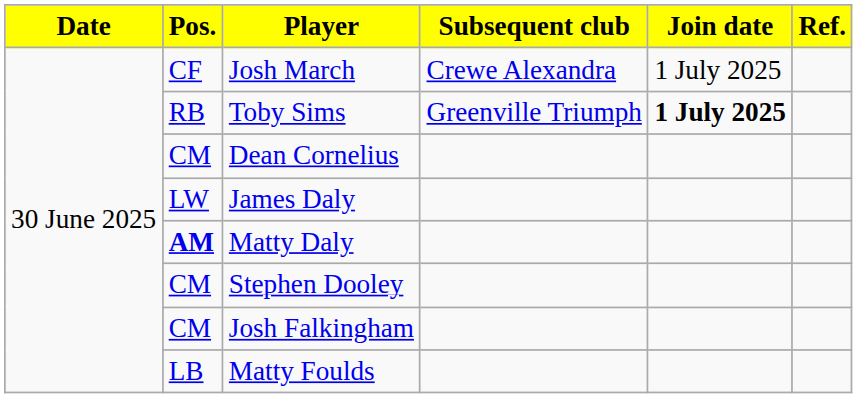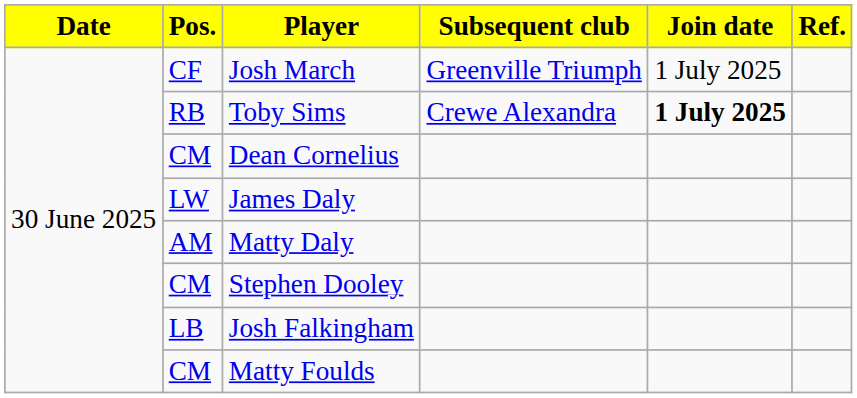(521, 69) Crewe Alexandra -> (534, 69) Greenville Triumph
(534, 112) Greenville Triumph -> (521, 112) Crewe Alexandra
(191, 241) bold -> (191, 241) normal
(190, 328) CM -> (186, 328) LB
(186, 371) LB -> (190, 371) CM
